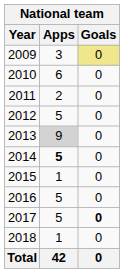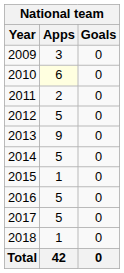(99, 55) khaki background -> (99, 55) no background
(59, 75) no background -> (59, 75) lightyellow background
(59, 136) lightgrey background -> (59, 136) no background
(59, 156) bold -> (59, 156) normal
(99, 217) bold -> (99, 217) normal
